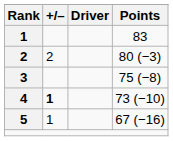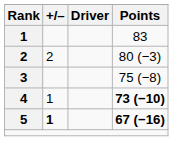(50, 99) bold -> (50, 99) normal
(140, 99) normal -> (140, 99) bold
(50, 120) normal -> (50, 120) bold
(140, 120) normal -> (140, 120) bold
